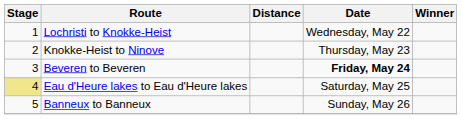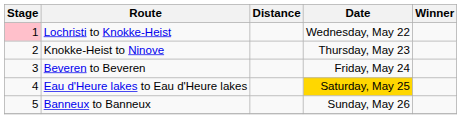(35, 31) no background -> (35, 31) pink background
(371, 68) bold -> (372, 68) normal
(35, 86) khaki background -> (35, 86) no background
(365, 86) no background -> (365, 86) gold background
